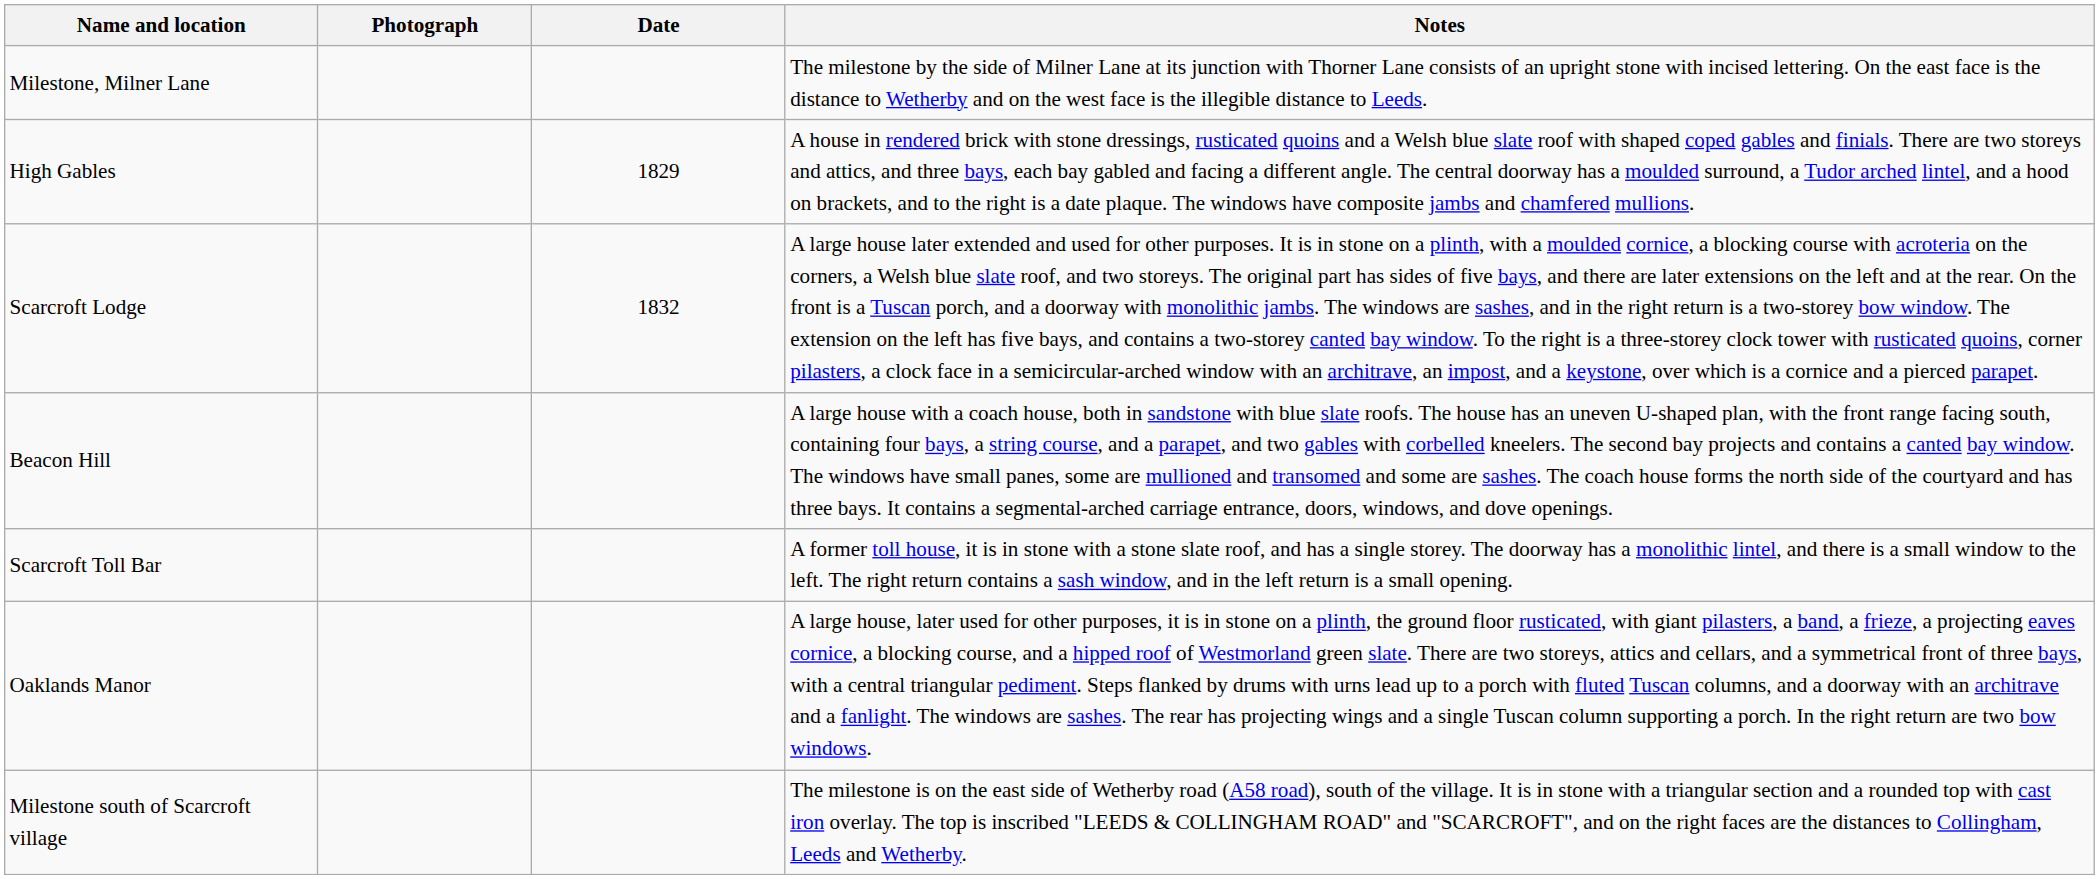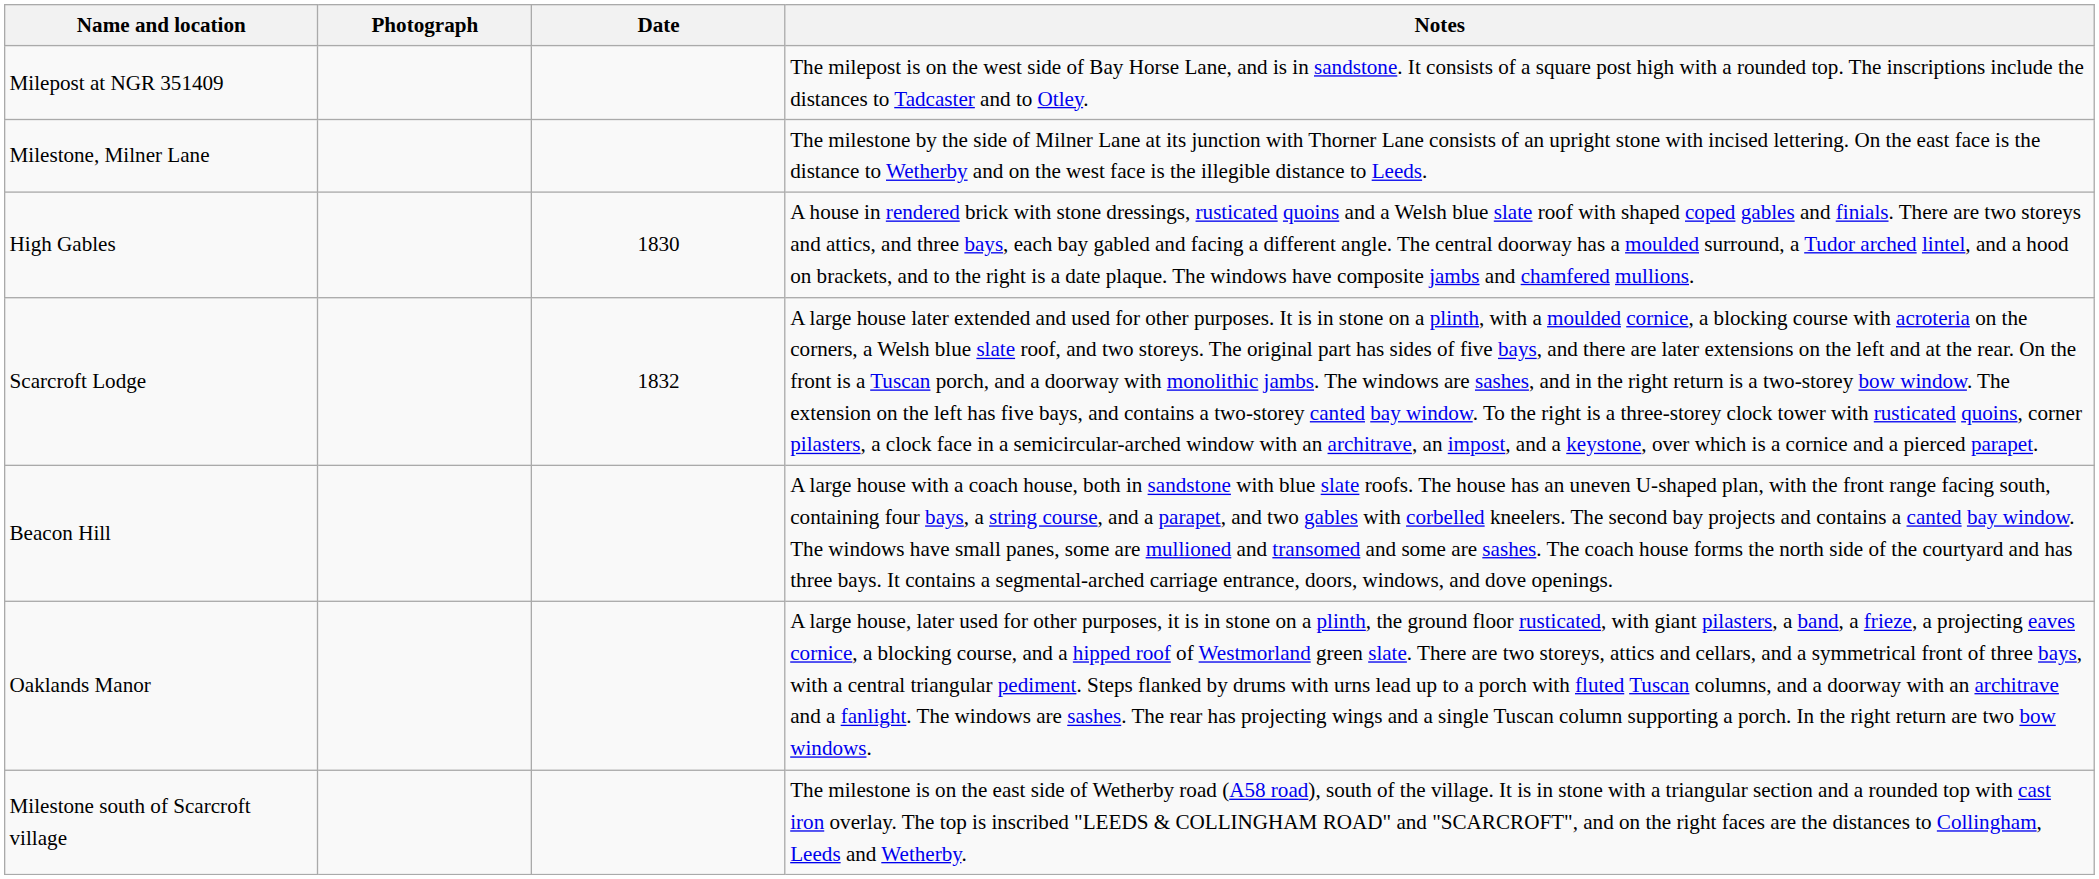+ row: (117, 82)
(659, 171) 1829 -> (659, 244) 1830
- row: (85, 564)
